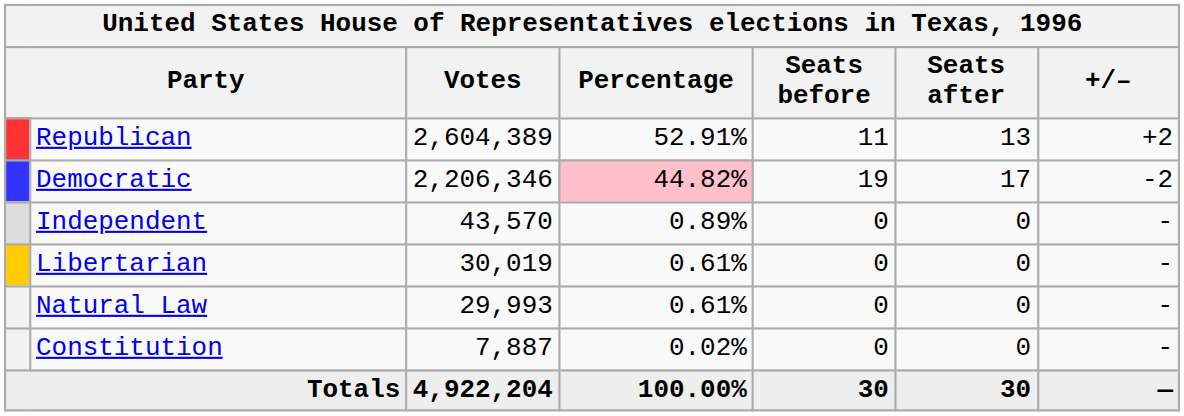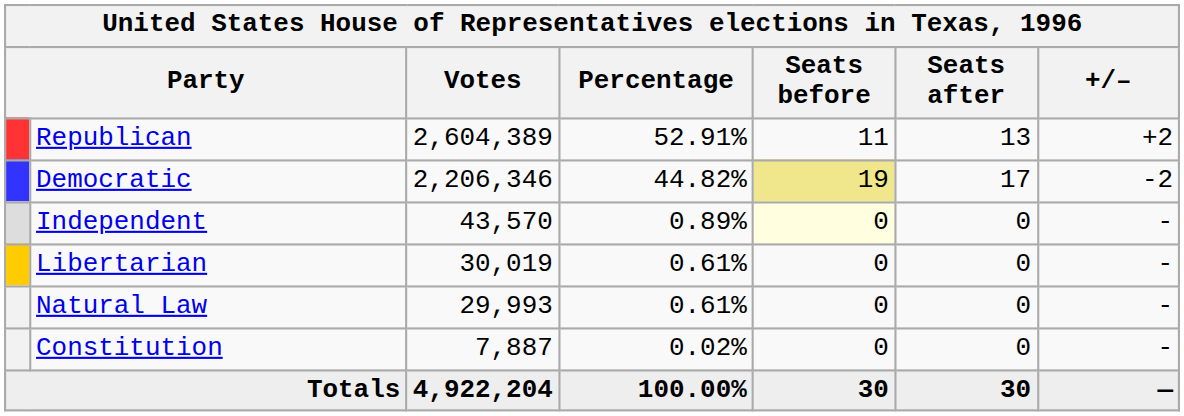(700, 181) pink background -> (700, 181) no background
(873, 181) no background -> (873, 181) khaki background
(881, 223) no background -> (881, 223) lightyellow background
